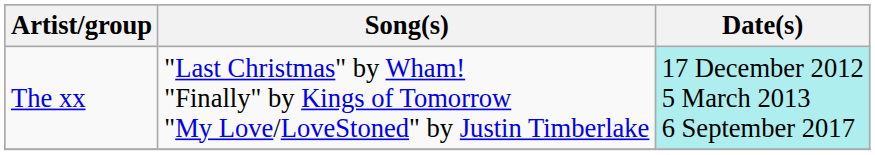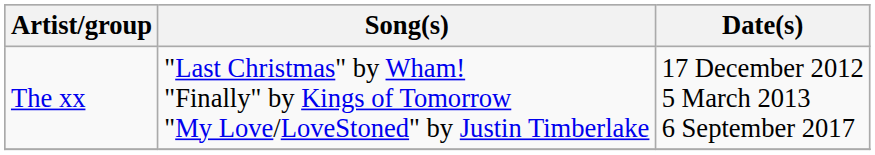(763, 97) paleturquoise background -> (763, 97) no background
